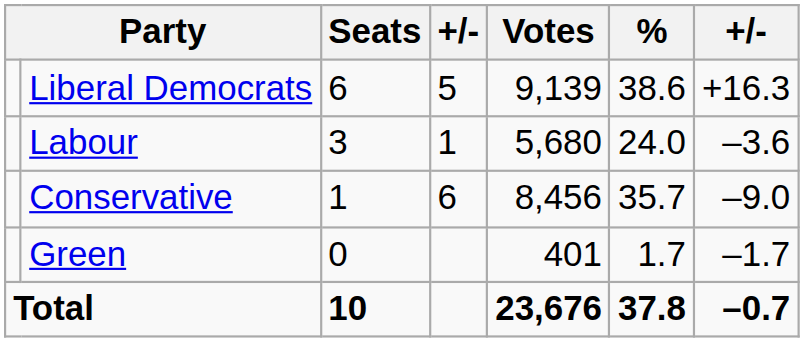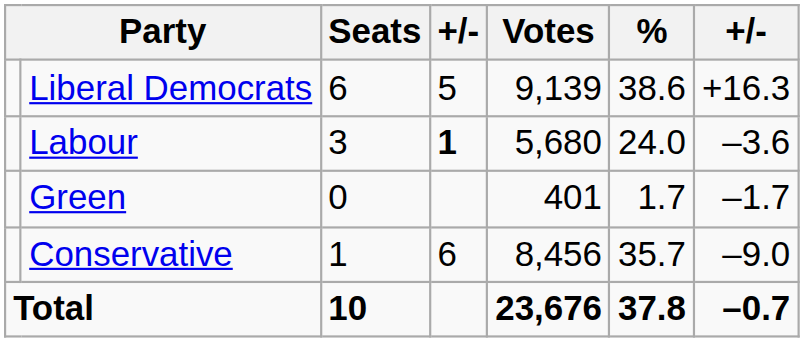(447, 142) normal -> (447, 142) bold
rows swapped: (131, 198) <-> (78, 253)
